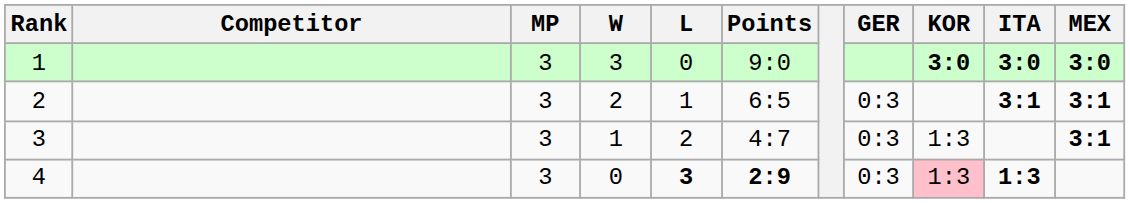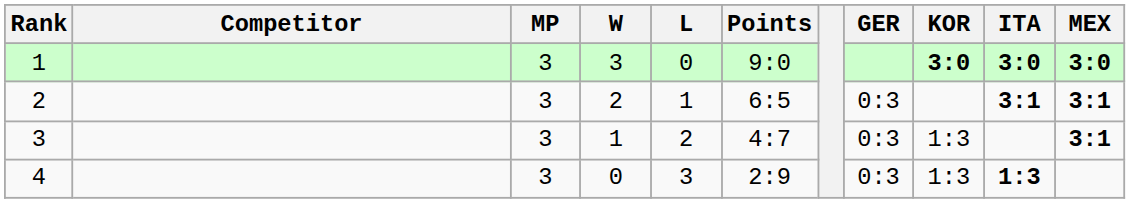(686, 178) bold -> (686, 178) normal
(770, 178) bold -> (770, 178) normal
(949, 178) pink background -> (949, 178) no background
